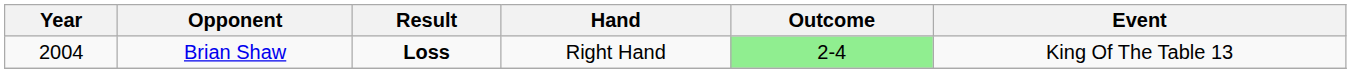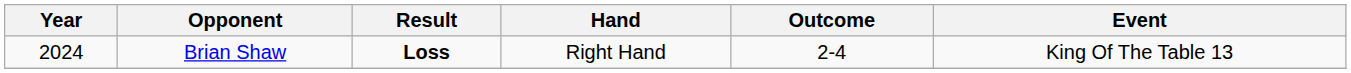(61, 52) 2004 -> (61, 52) 2024
(832, 52) lightgreen background -> (832, 52) no background
